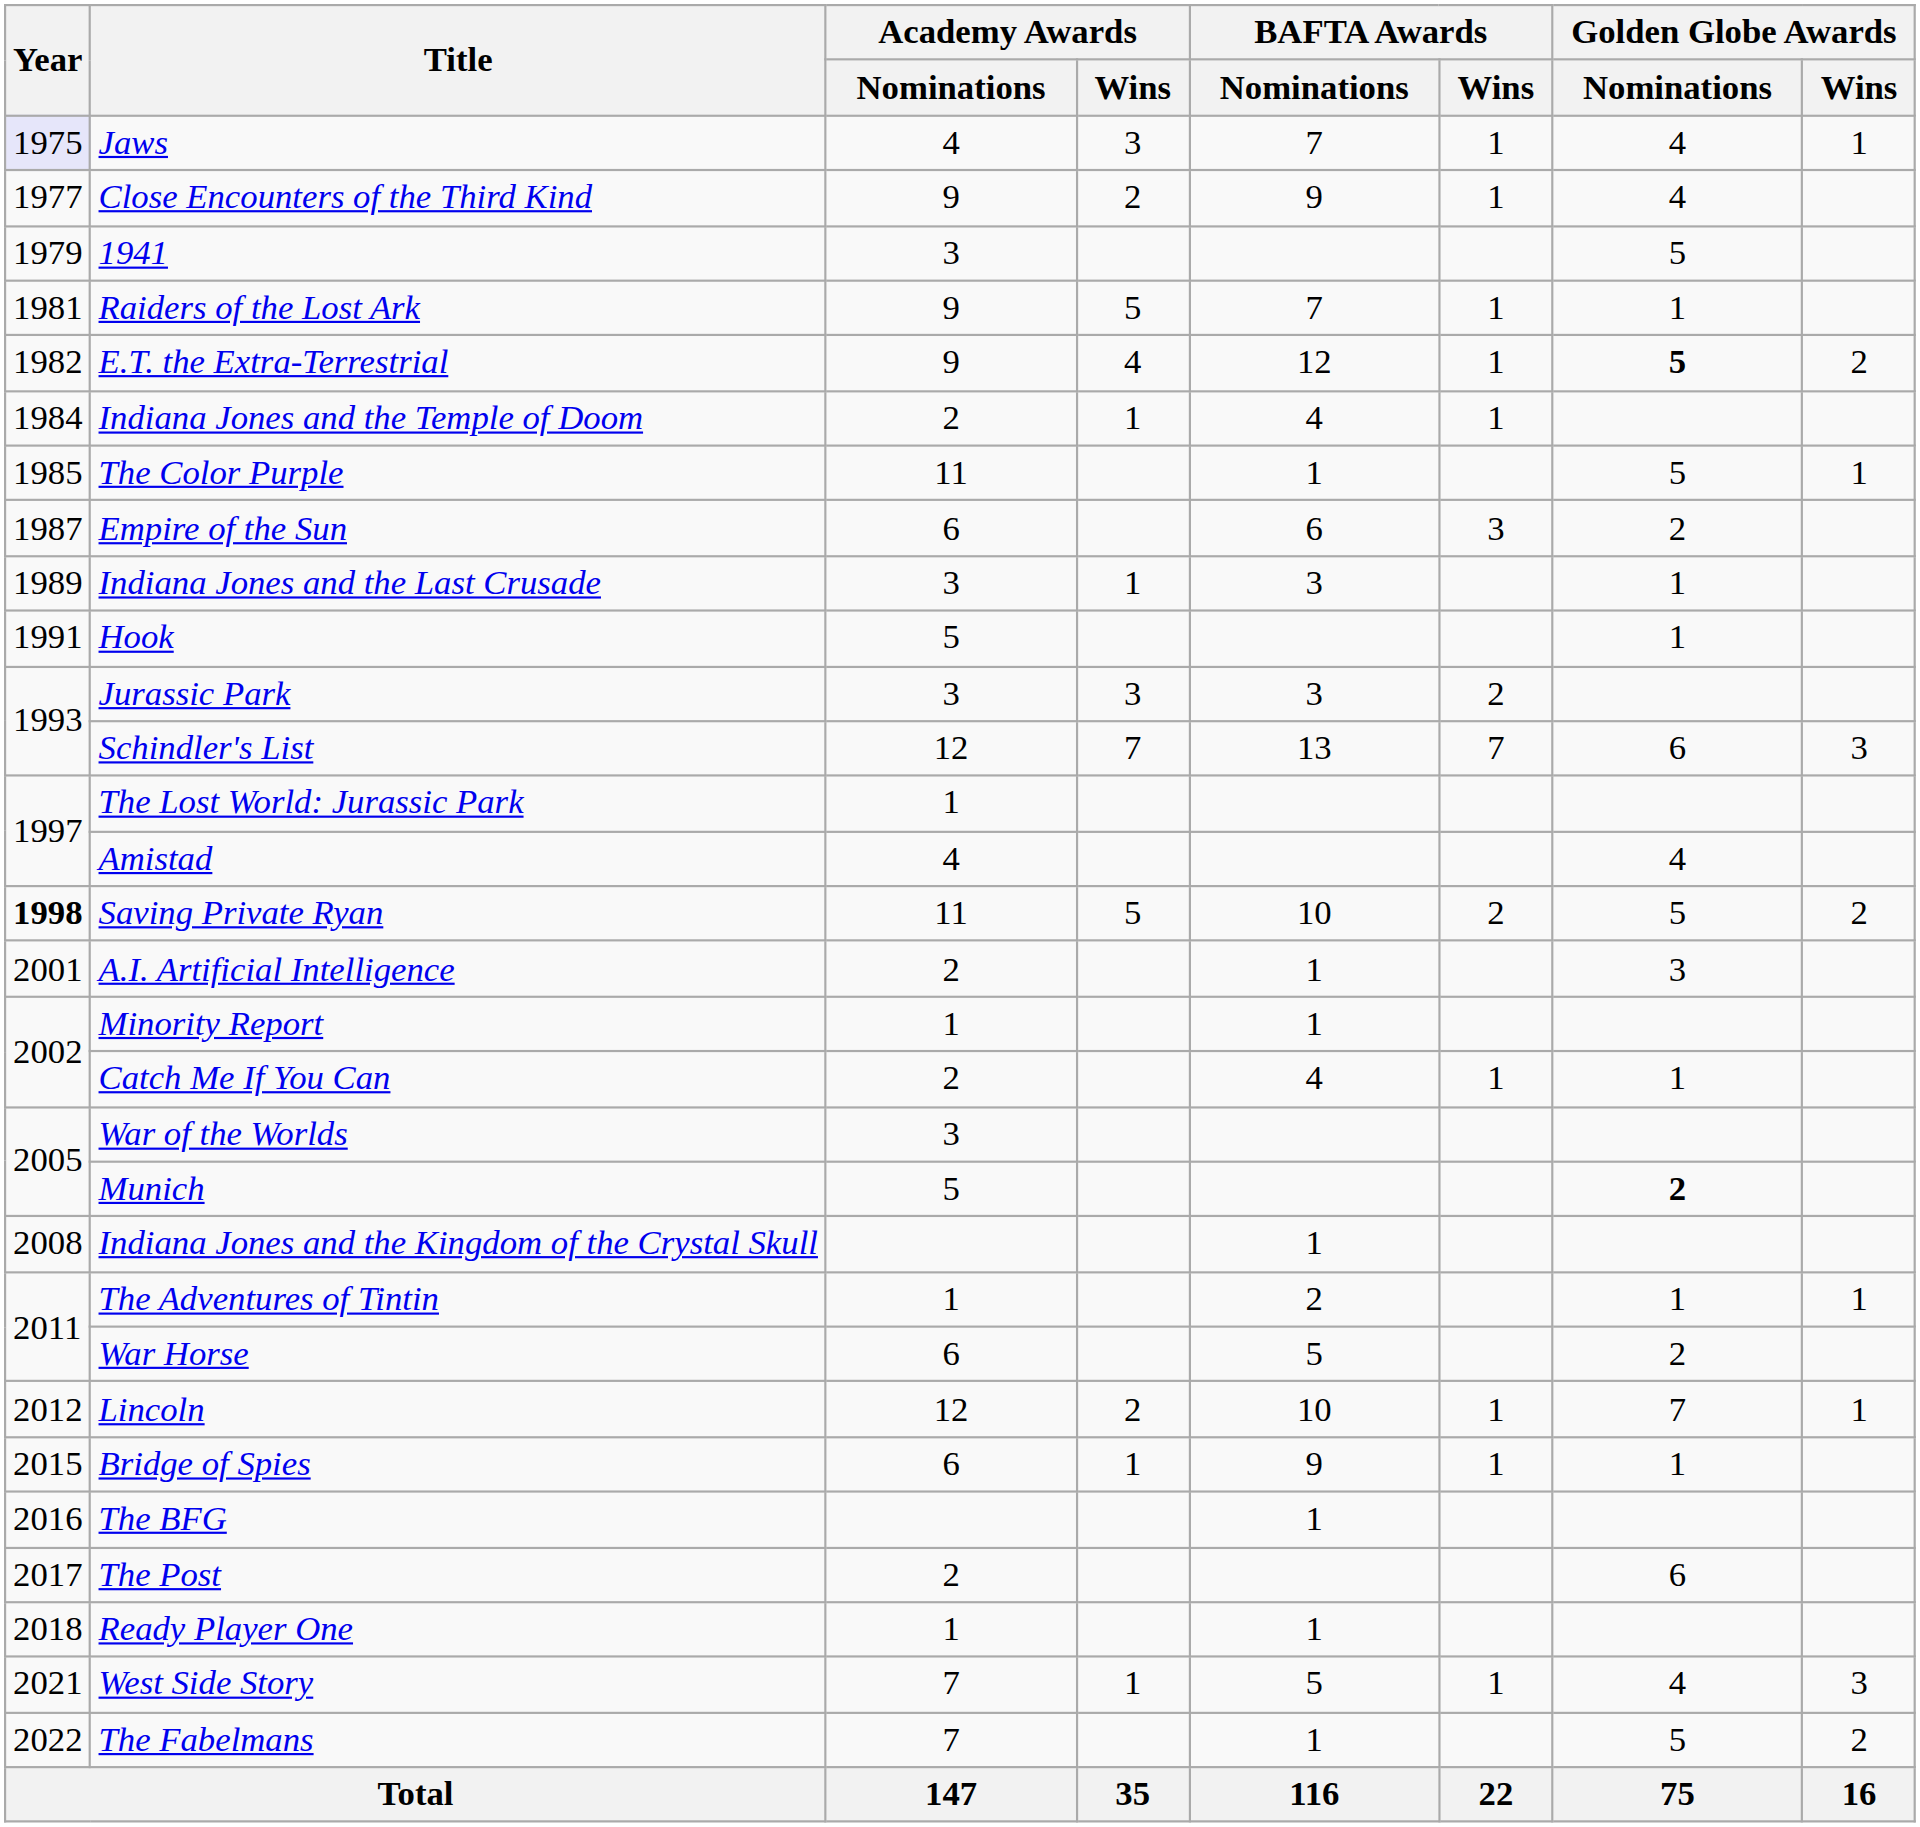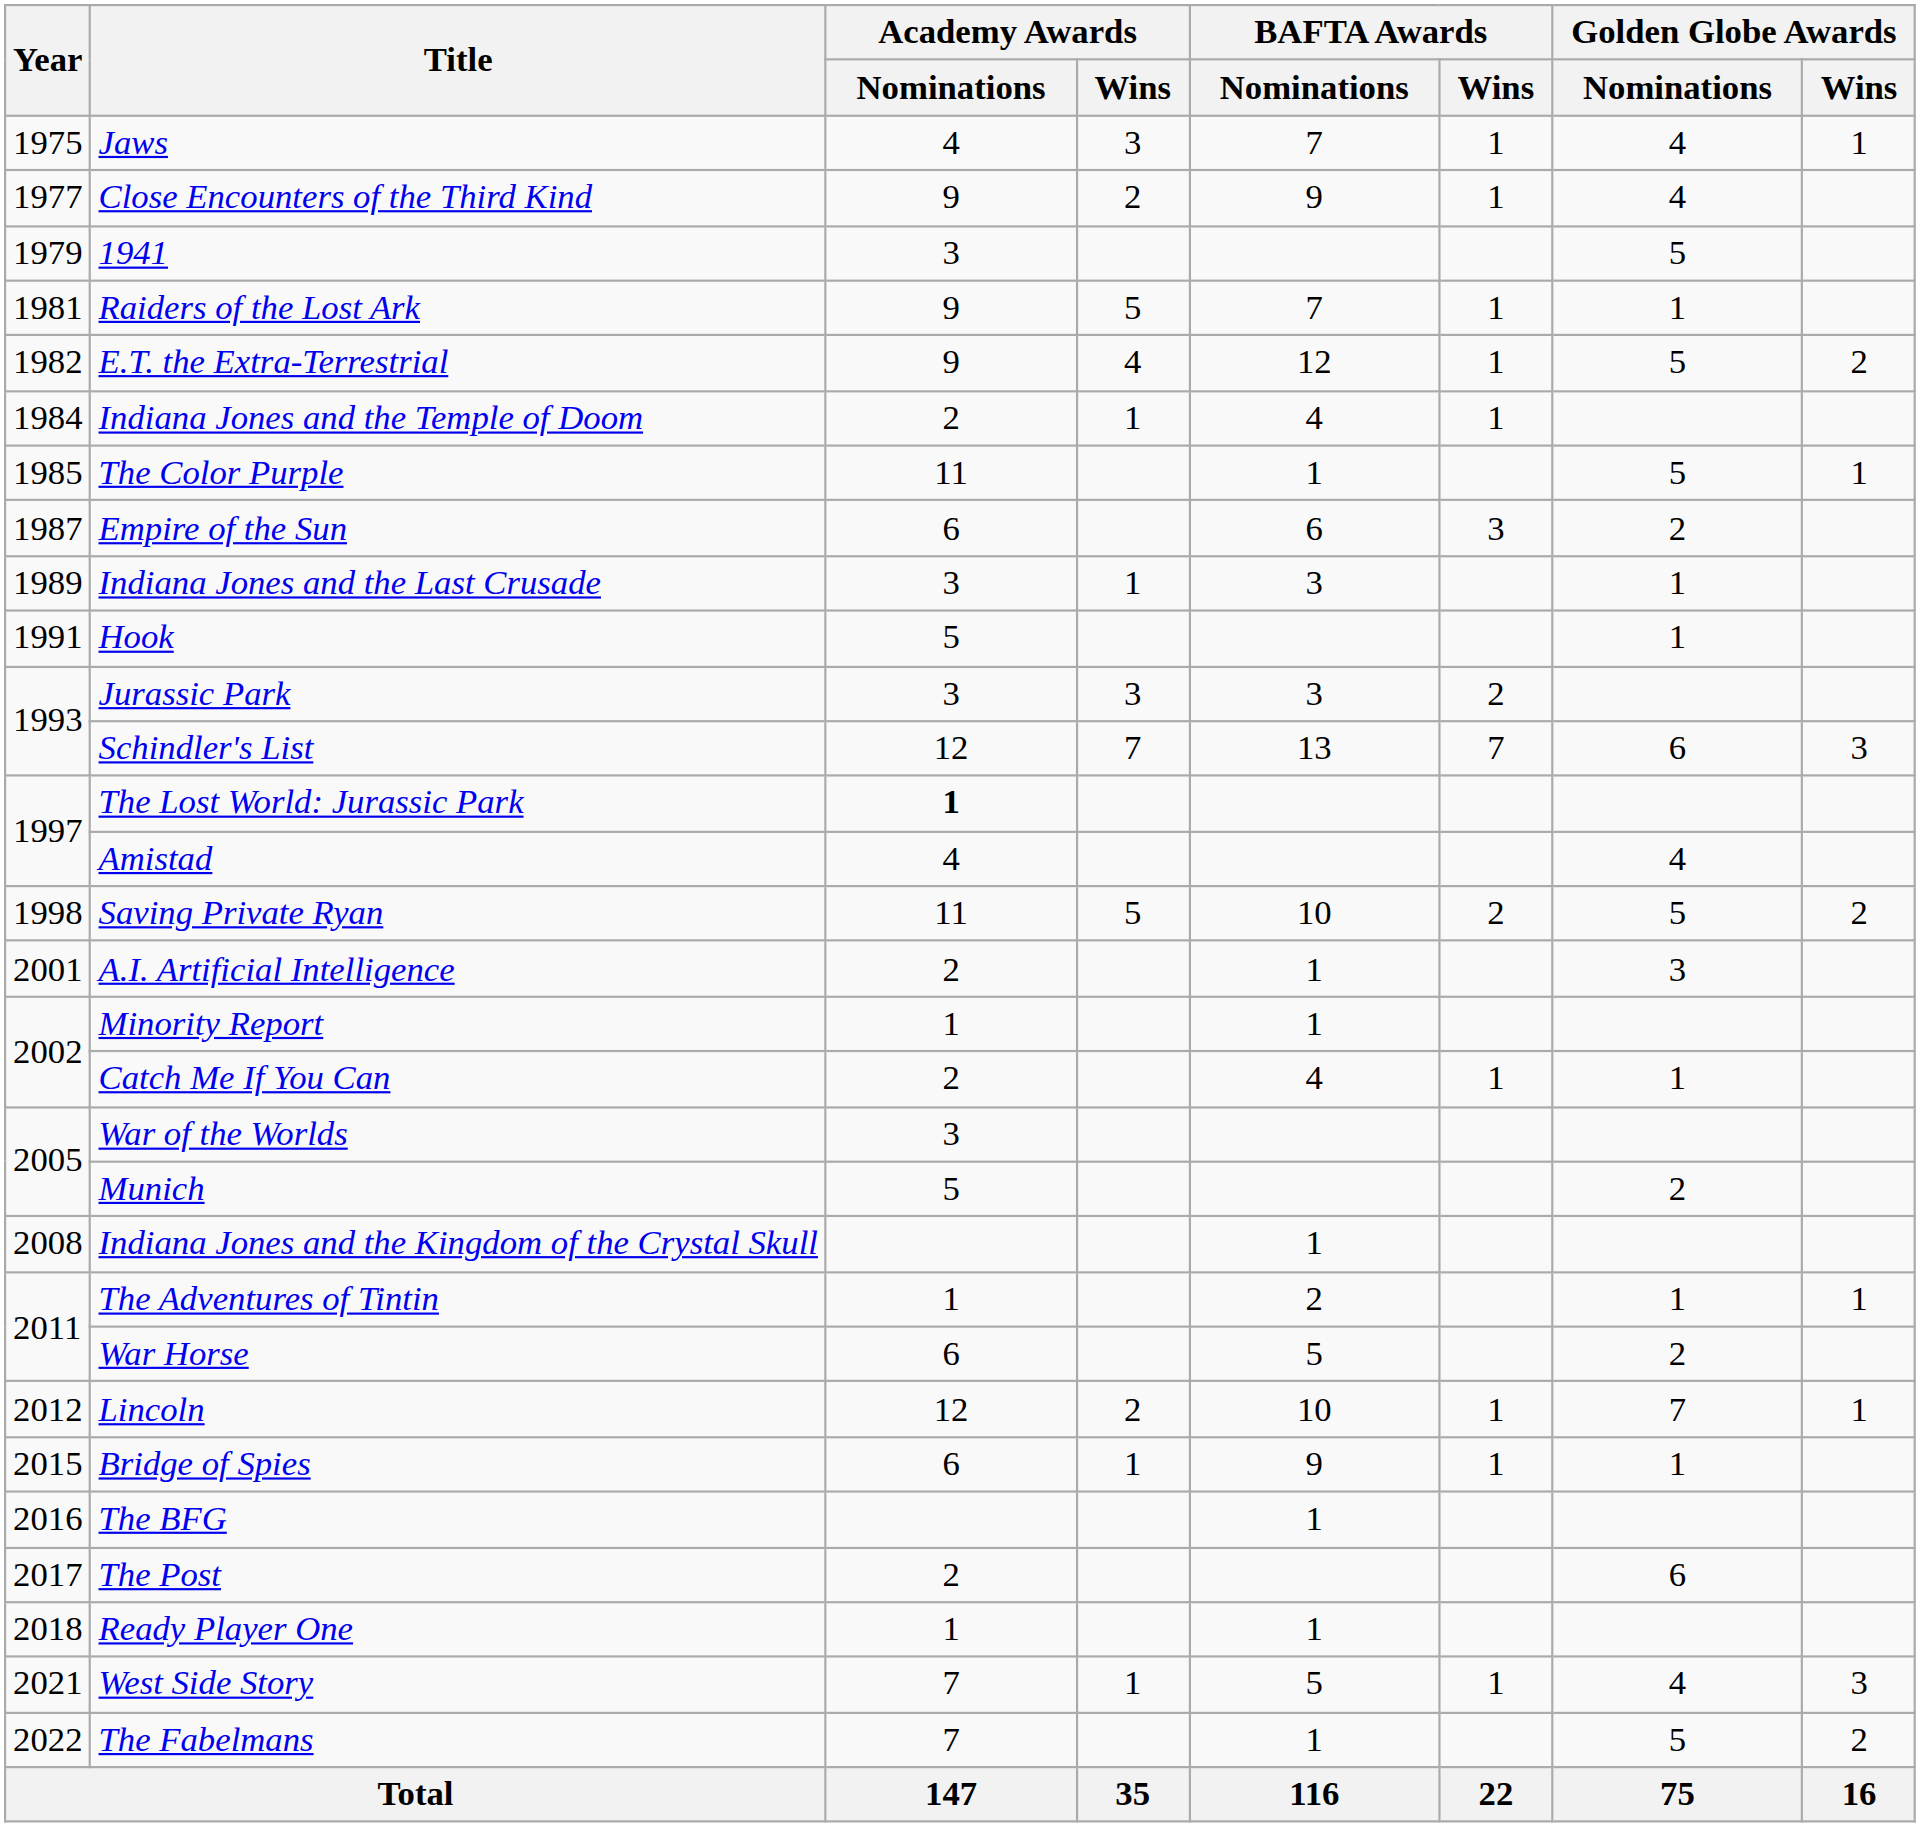(48, 142) lavender background -> (48, 142) no background
(1677, 362) bold -> (1677, 362) normal
(951, 802) normal -> (951, 802) bold
(48, 913) bold -> (48, 913) normal
(1677, 1188) bold -> (1677, 1188) normal
